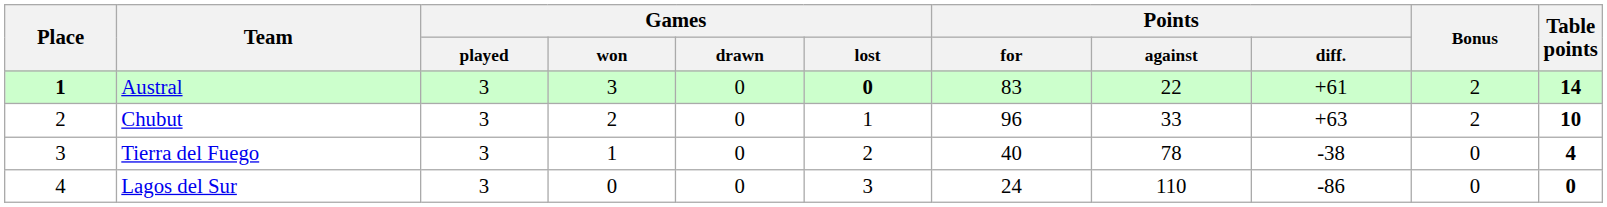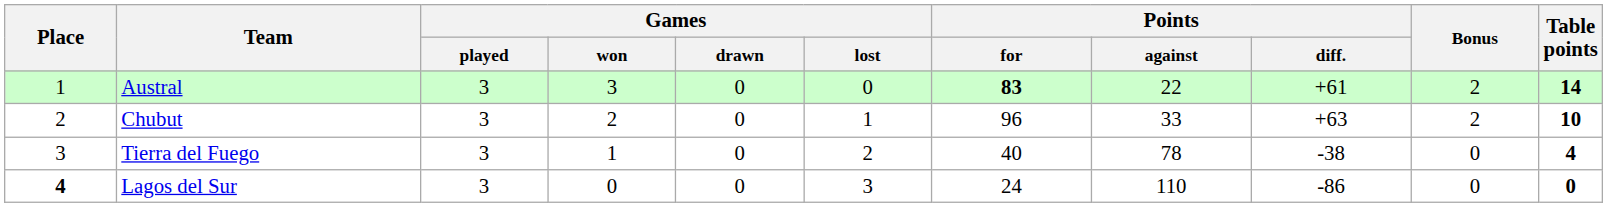(61, 86) bold -> (61, 86) normal
(868, 86) bold -> (868, 86) normal
(1011, 86) normal -> (1011, 86) bold
(61, 185) normal -> (61, 185) bold
